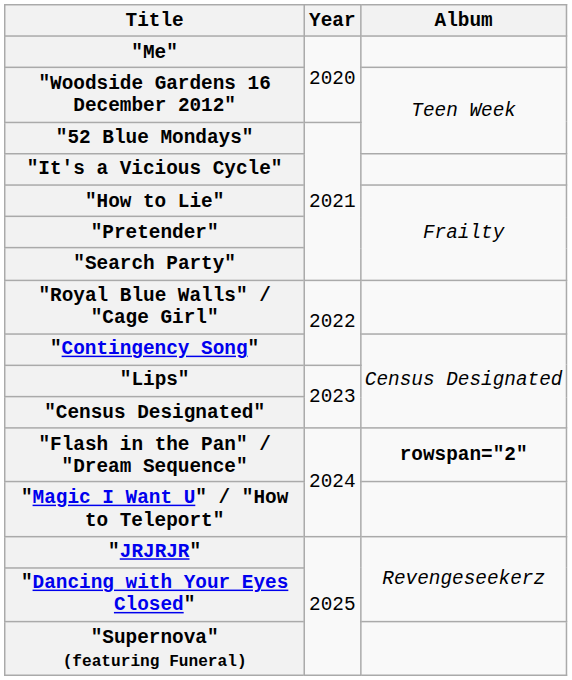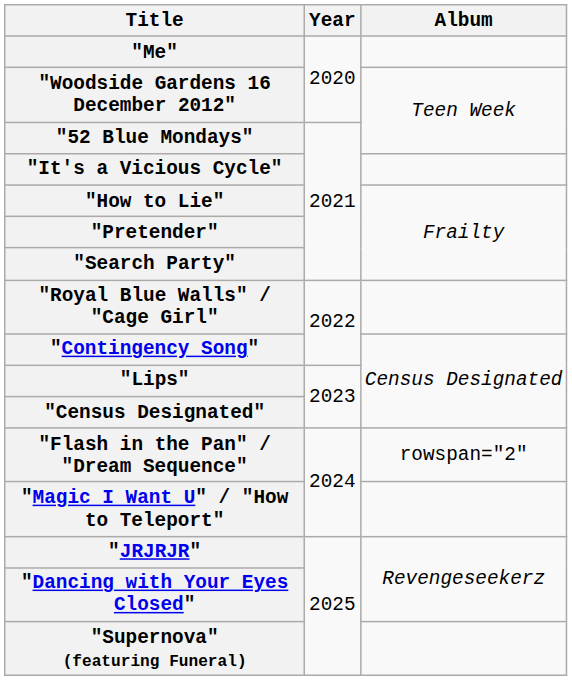(464, 455) bold -> (464, 455) normal
